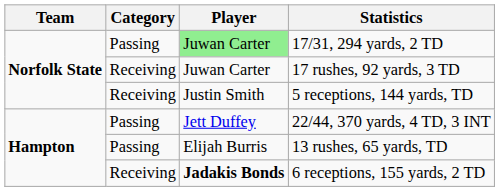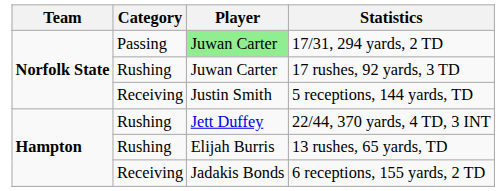(143, 69) Receiving -> (144, 69) Rushing
(135, 121) Passing -> (144, 121) Rushing
(135, 147) Passing -> (144, 147) Rushing
(234, 173) bold -> (238, 173) normal
